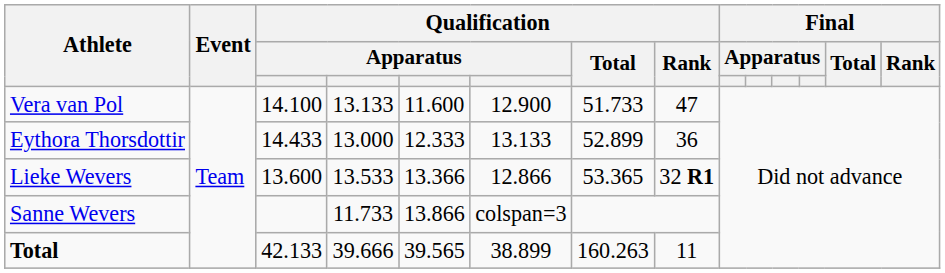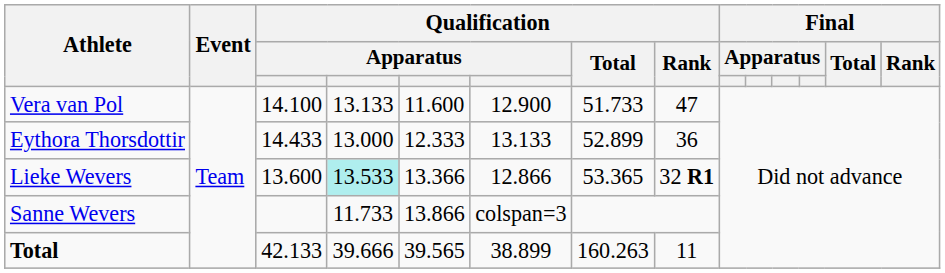(363, 177) no background -> (363, 177) paleturquoise background
